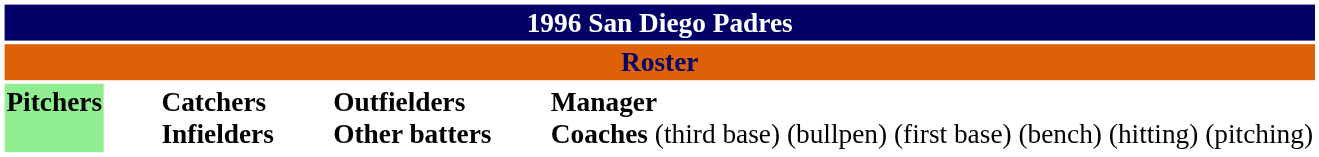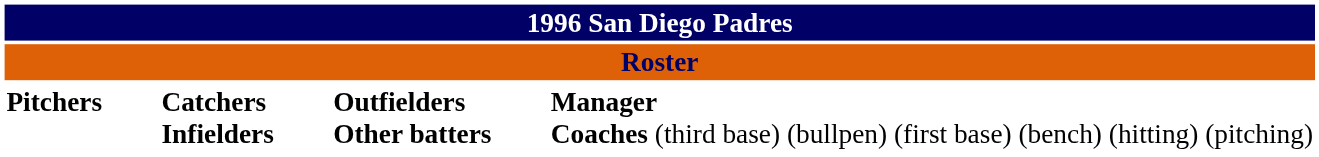(54, 101) lightgreen background -> (54, 101) no background
